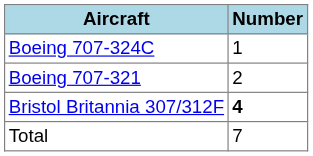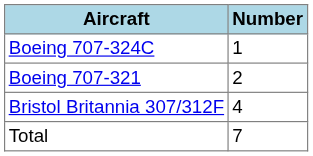(237, 106) bold -> (237, 106) normal
